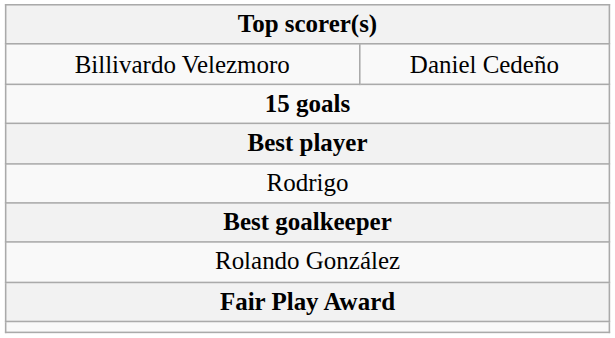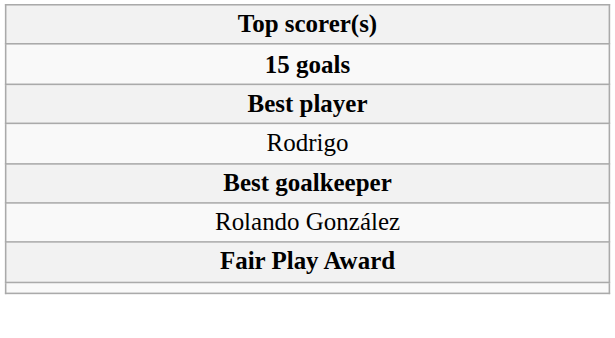- row: (182, 63)
